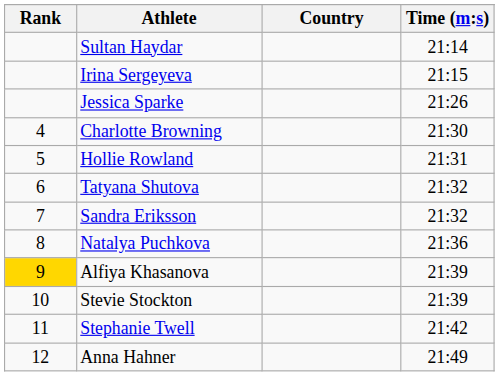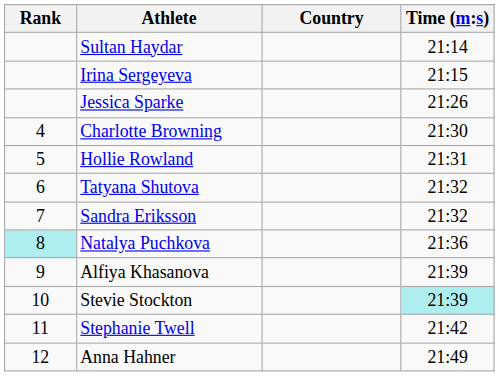(40, 243) no background -> (40, 243) paleturquoise background
(40, 272) gold background -> (40, 272) no background
(448, 300) no background -> (448, 300) paleturquoise background
